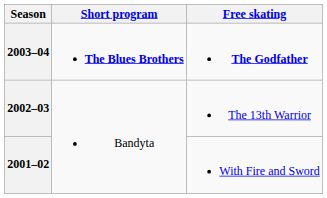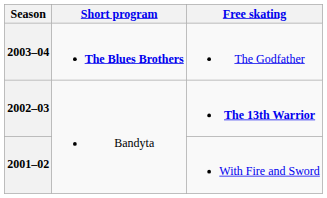(255, 58) bold -> (255, 58) normal
(255, 115) normal -> (255, 115) bold
